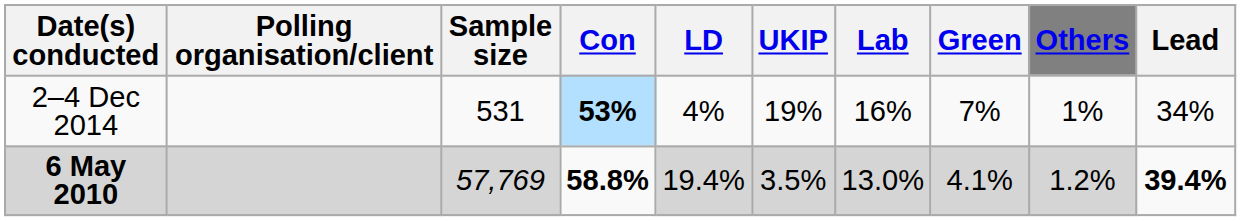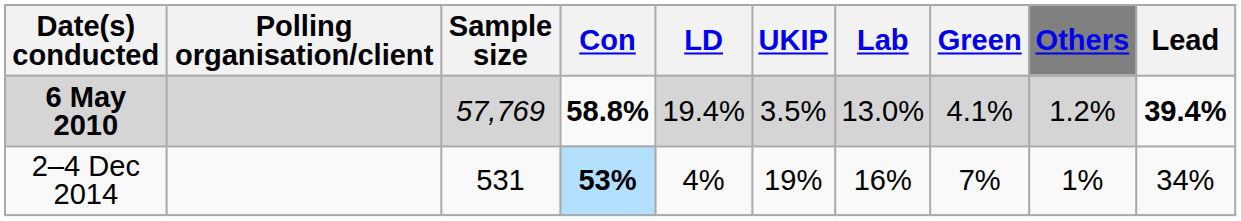rows swapped: (86, 111) <-> (86, 181)
